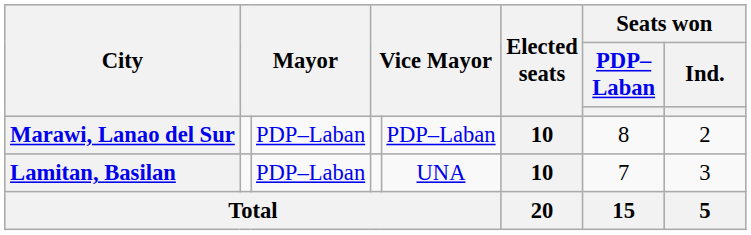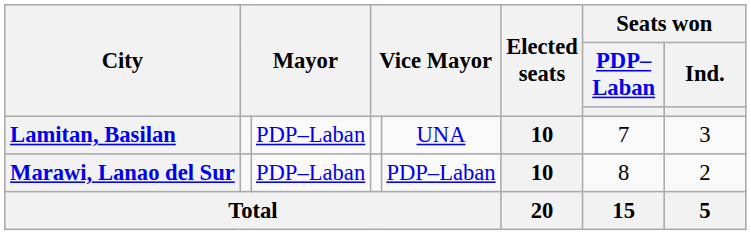rows swapped: (93, 172) <-> (122, 135)
